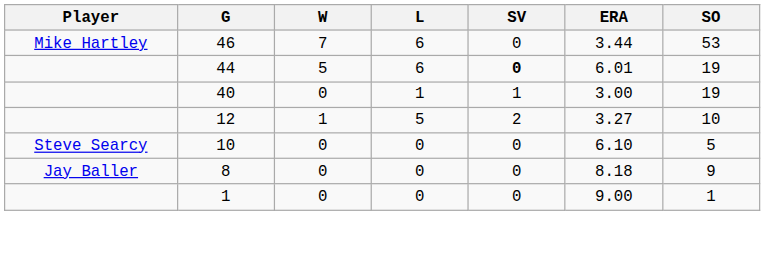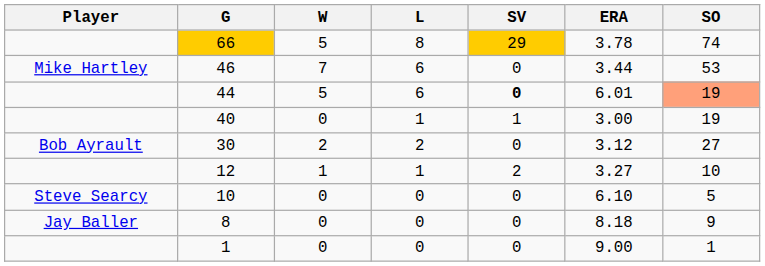+ row: (226, 43)
(711, 69) no background -> (711, 94) lightsalmon background
+ row: (226, 146)
(420, 120) 5 -> (420, 171) 1
